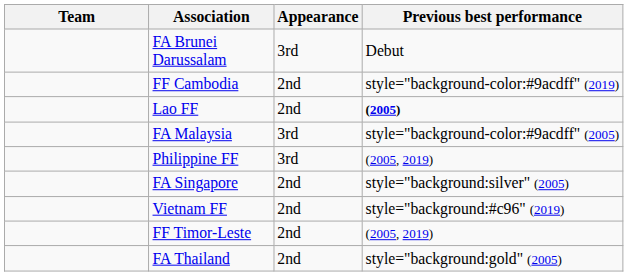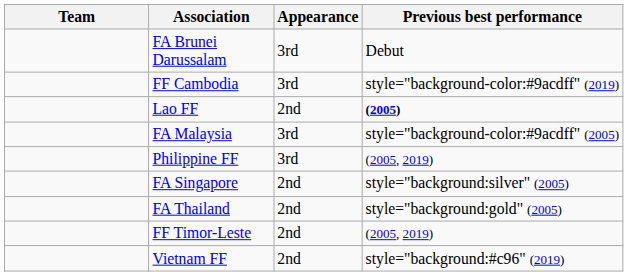(289, 84) 2nd -> (288, 84) 3rd
rows swapped: (191, 258) <-> (190, 208)
